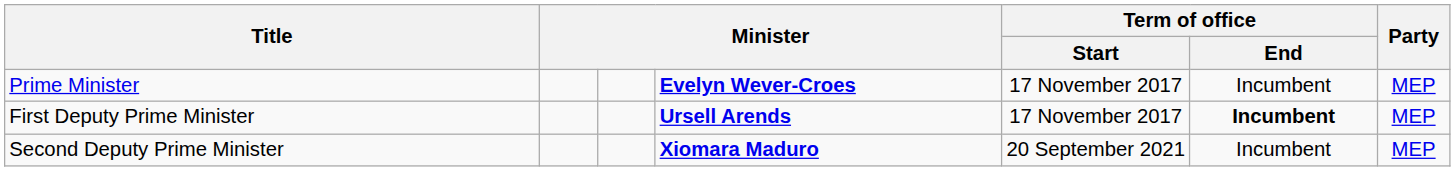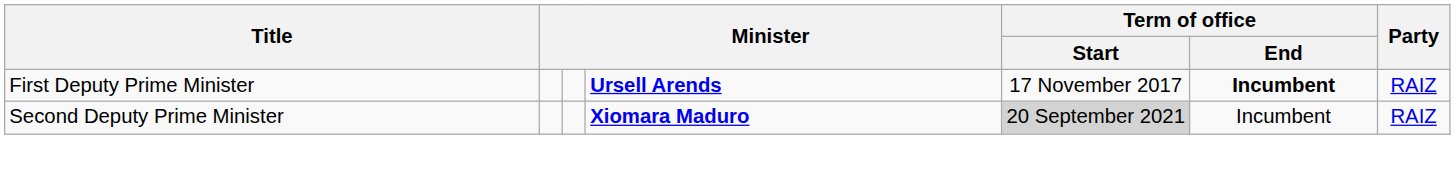- row: (74, 85)
(1414, 117) MEP -> (1414, 85) RAIZ
(1096, 149) no background -> (1096, 117) lightgrey background
(1414, 149) MEP -> (1414, 117) RAIZ
